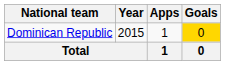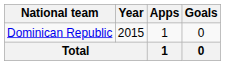(201, 32) gold background -> (201, 32) no background
